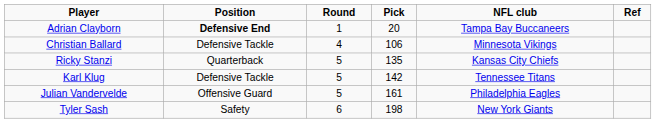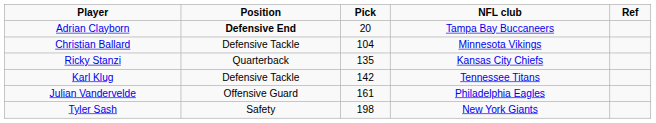- column: (339, 12)
(394, 45) 106 -> (365, 45) 104
